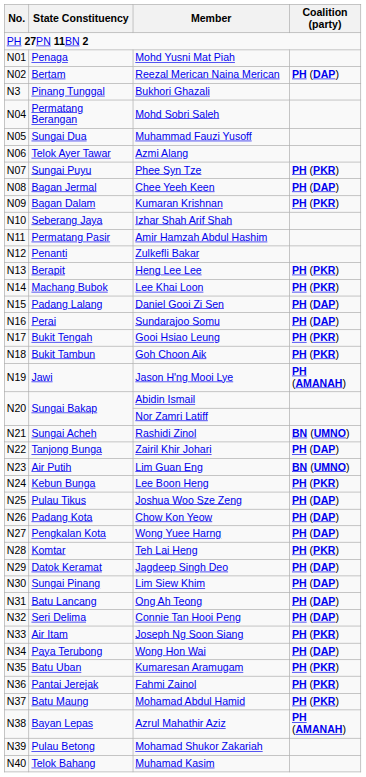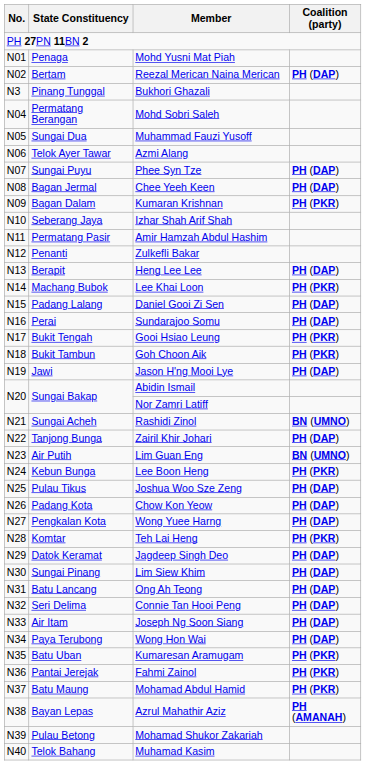(315, 170) PH (PKR) -> (315, 170) PH (DAP)
(315, 271) PH (PKR) -> (315, 271) PH (DAP)
(319, 377) PH (AMANAH) -> (315, 371) PH (DAP)
(315, 634) PH (PKR) -> (315, 622) PH (DAP)
